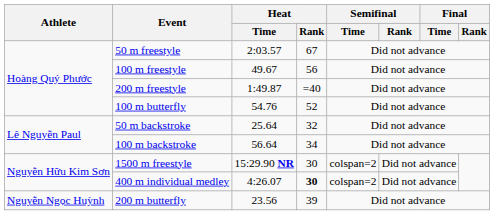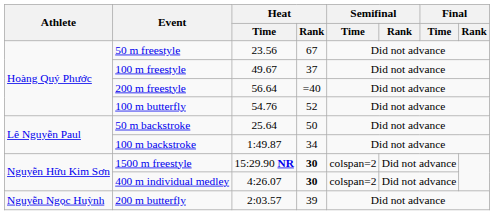(264, 50) 2:03.57 -> (264, 50) 23.56
(312, 69) 56 -> (312, 69) 37
(264, 88) 1:49.87 -> (264, 88) 56.64
(312, 125) 32 -> (312, 125) 50
(264, 144) 56.64 -> (264, 144) 1:49.87
(312, 163) normal -> (312, 163) bold
(264, 200) 23.56 -> (264, 200) 2:03.57
